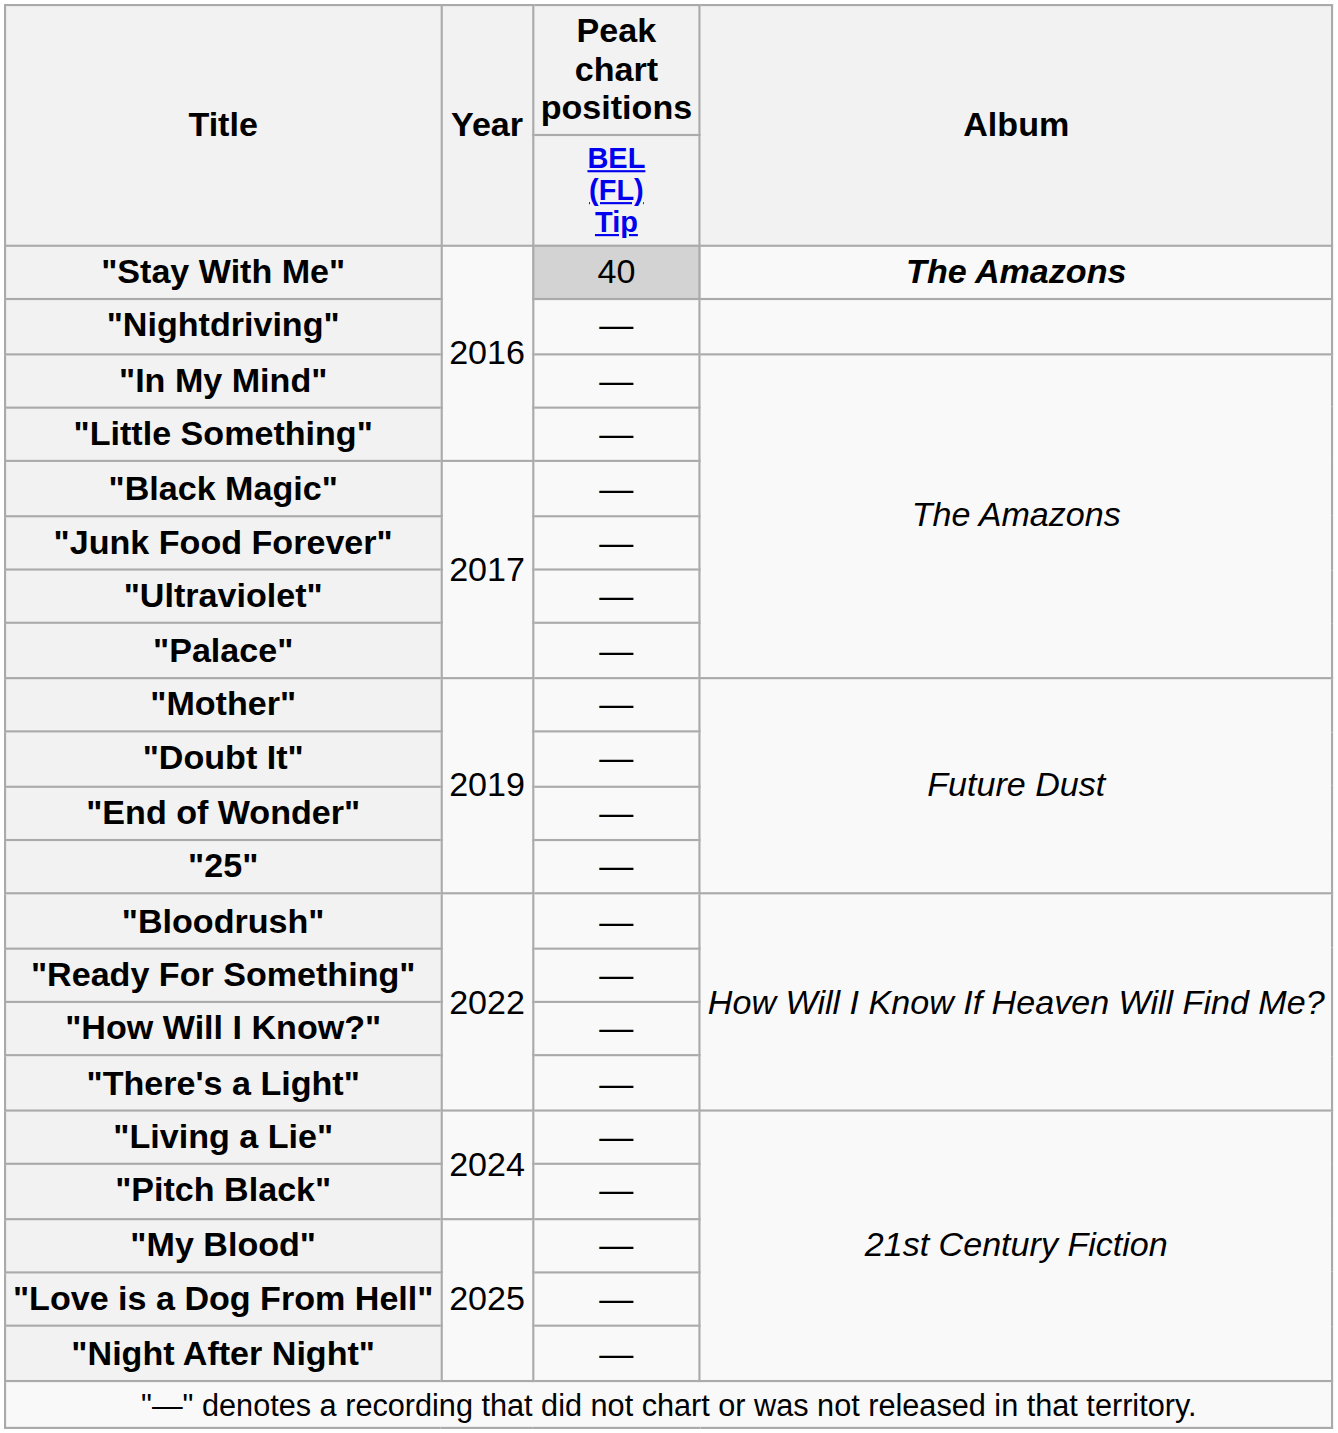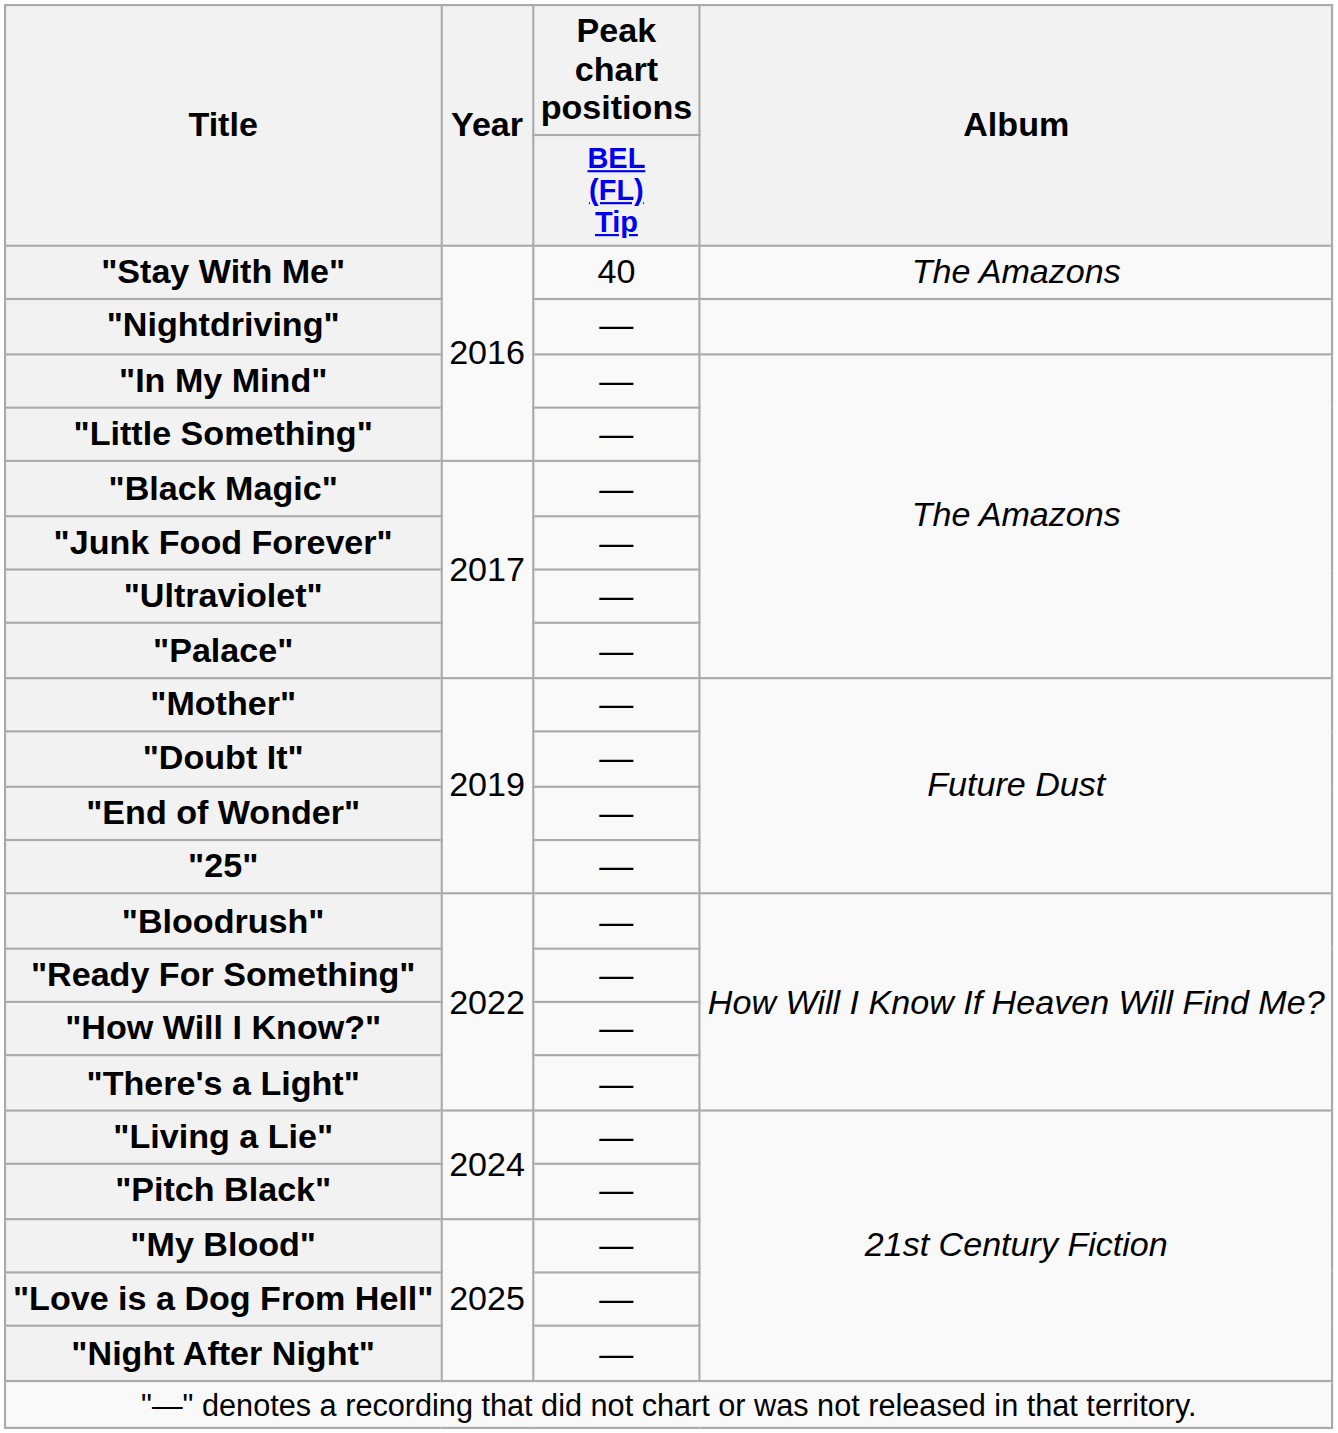(616, 271) lightgrey background -> (616, 271) no background
(1016, 271) bold -> (1016, 271) normal
